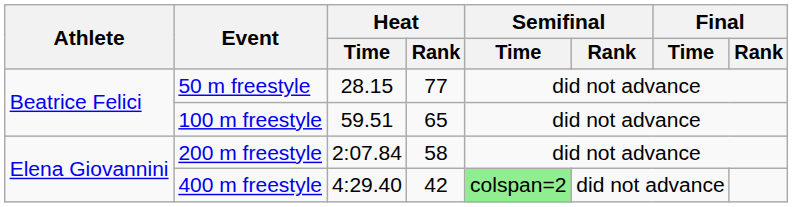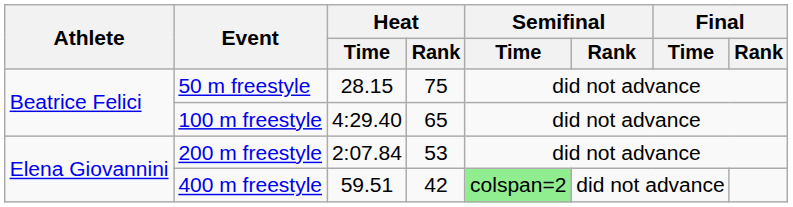(436, 86) 77 -> (436, 86) 75
(367, 120) 59.51 -> (367, 120) 4:29.40
(436, 153) 58 -> (436, 153) 53
(367, 186) 4:29.40 -> (367, 186) 59.51
